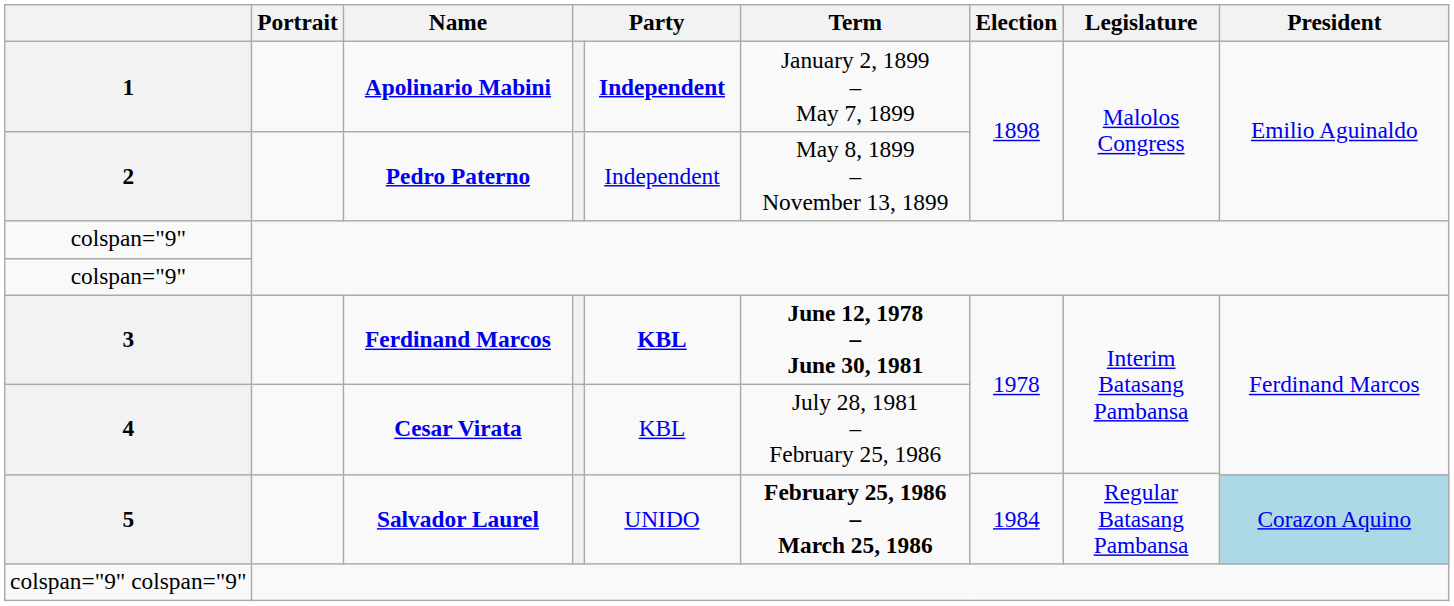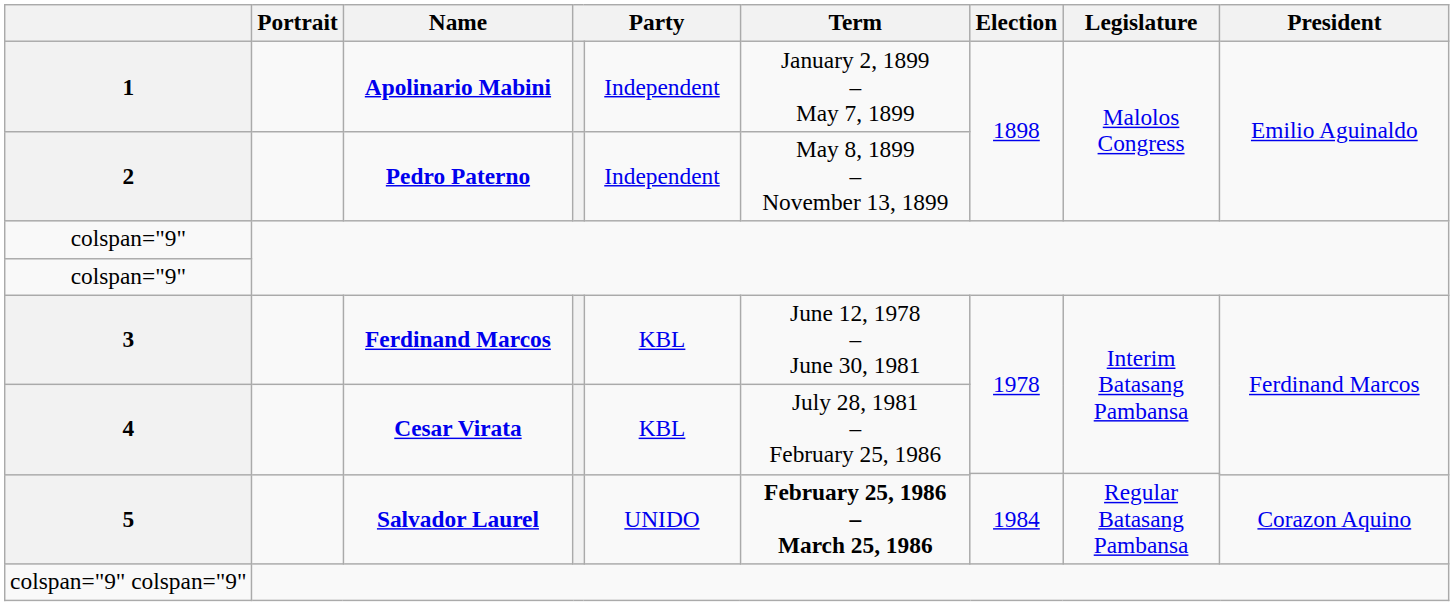(662, 86) bold -> (662, 86) normal
(662, 339) bold -> (662, 339) normal
(855, 339) bold -> (855, 339) normal
(1334, 518) lightblue background -> (1334, 518) no background
